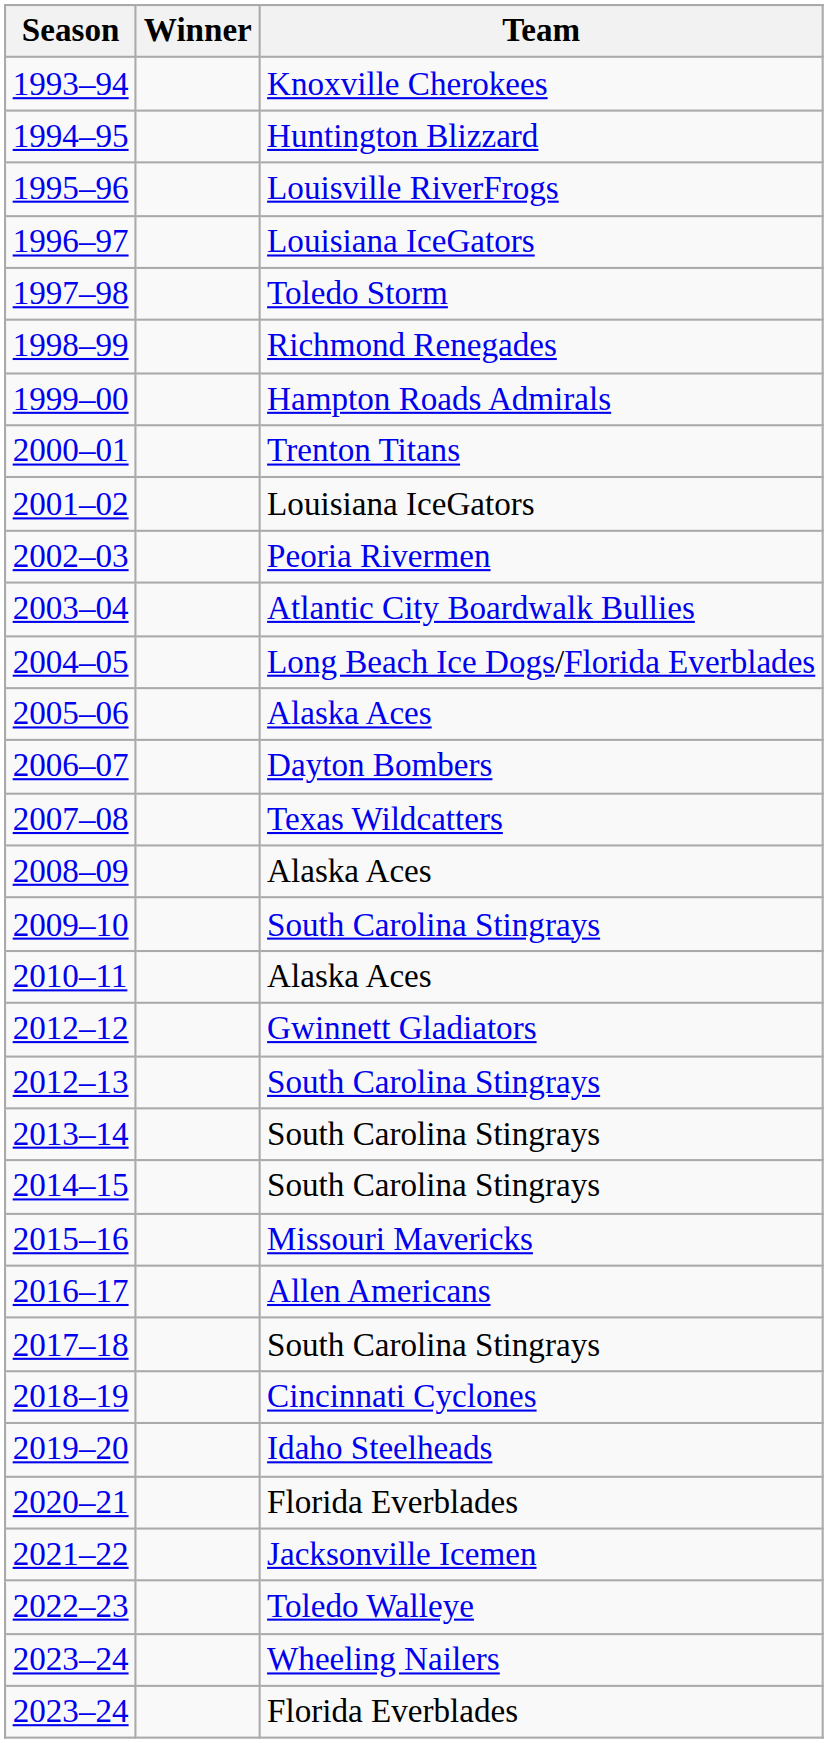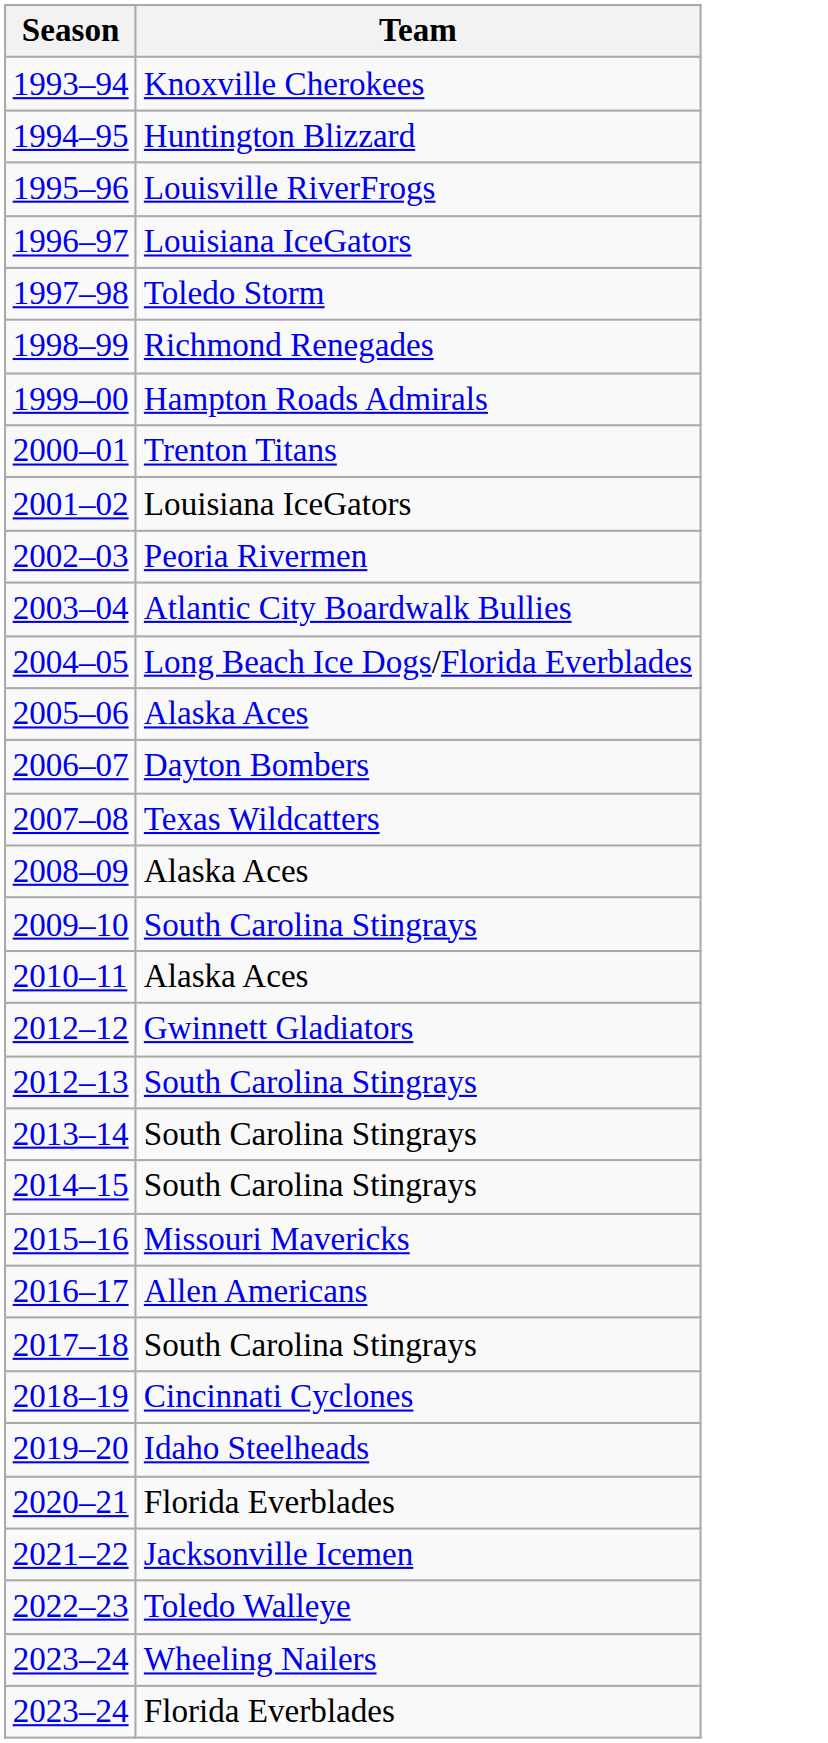- column: (198, 30)
